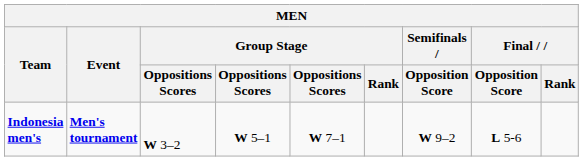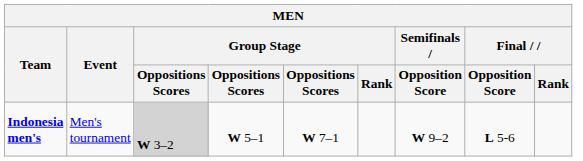(104, 129) bold -> (100, 129) normal
(162, 145) no background -> (155, 145) lightgrey background
